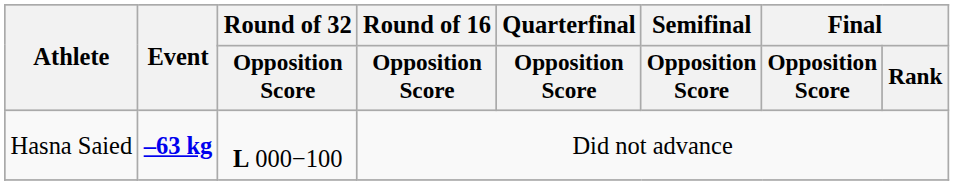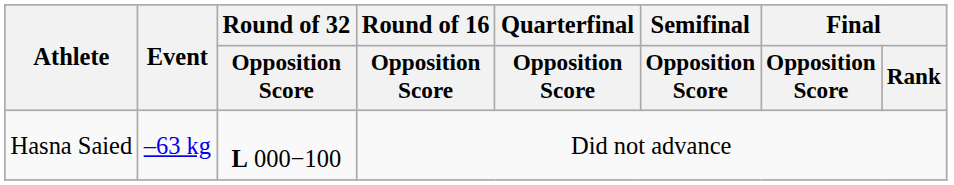(178, 145) bold -> (177, 145) normal
